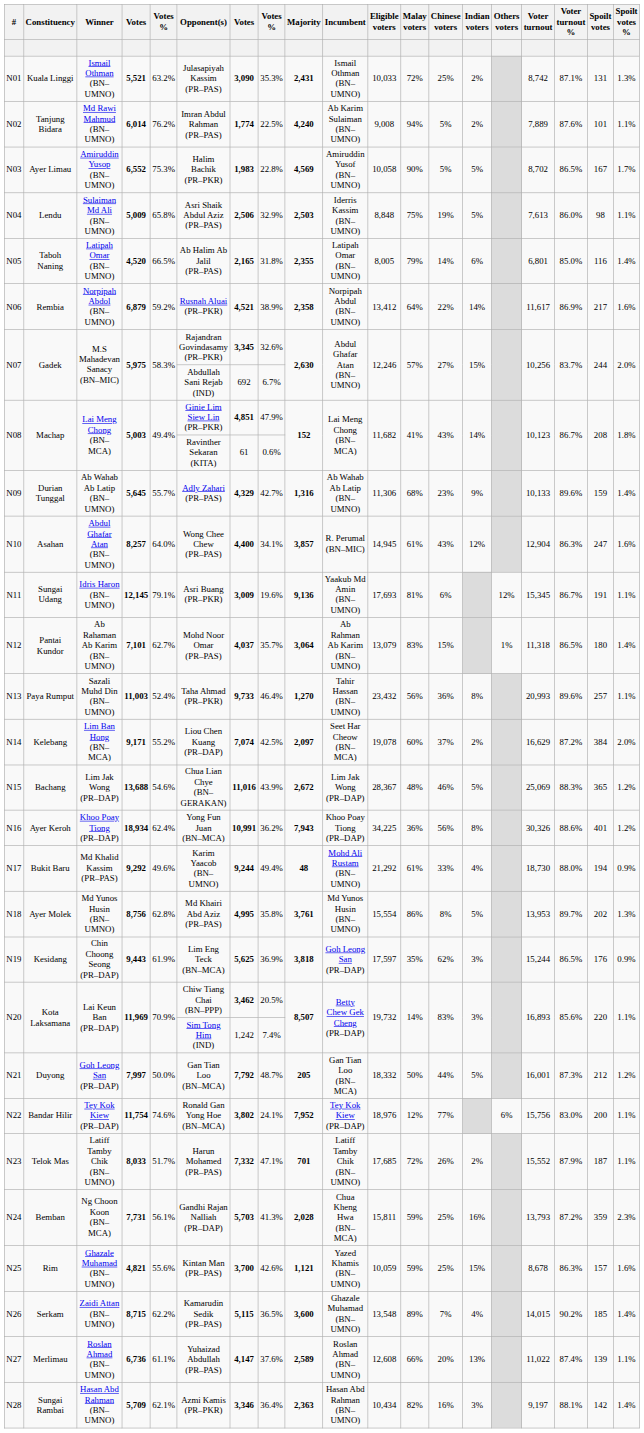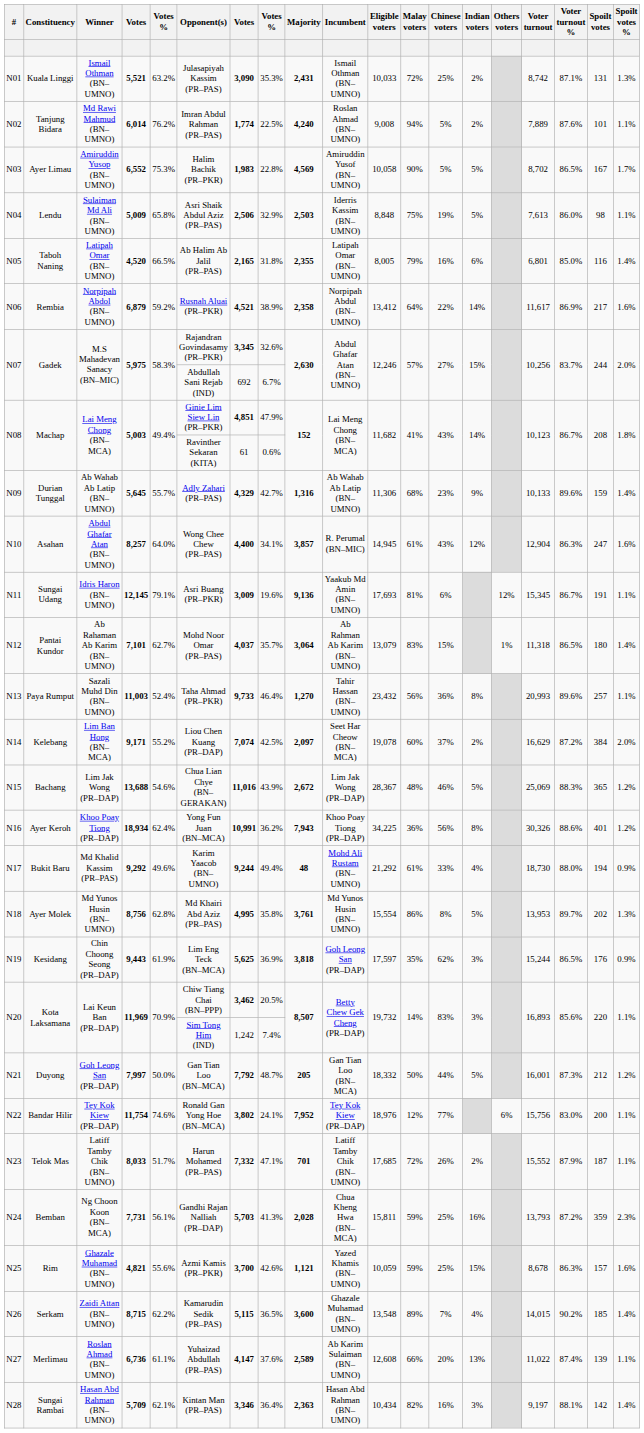(345, 124) Ab Karim Sulaiman (BN–UMNO) -> (345, 124) Roslan Ahmad (BN–UMNO)
(446, 261) 14% -> (446, 261) 16%
(203, 1268) Kintan Man (PR–PAS) -> (203, 1268) Azmi Kamis (PR–PKR)
(345, 1360) Roslan Ahmad (BN–UMNO) -> (345, 1360) Ab Karim Sulaiman (BN–UMNO)
(203, 1405) Azmi Kamis (PR–PKR) -> (203, 1405) Kintan Man (PR–PAS)
